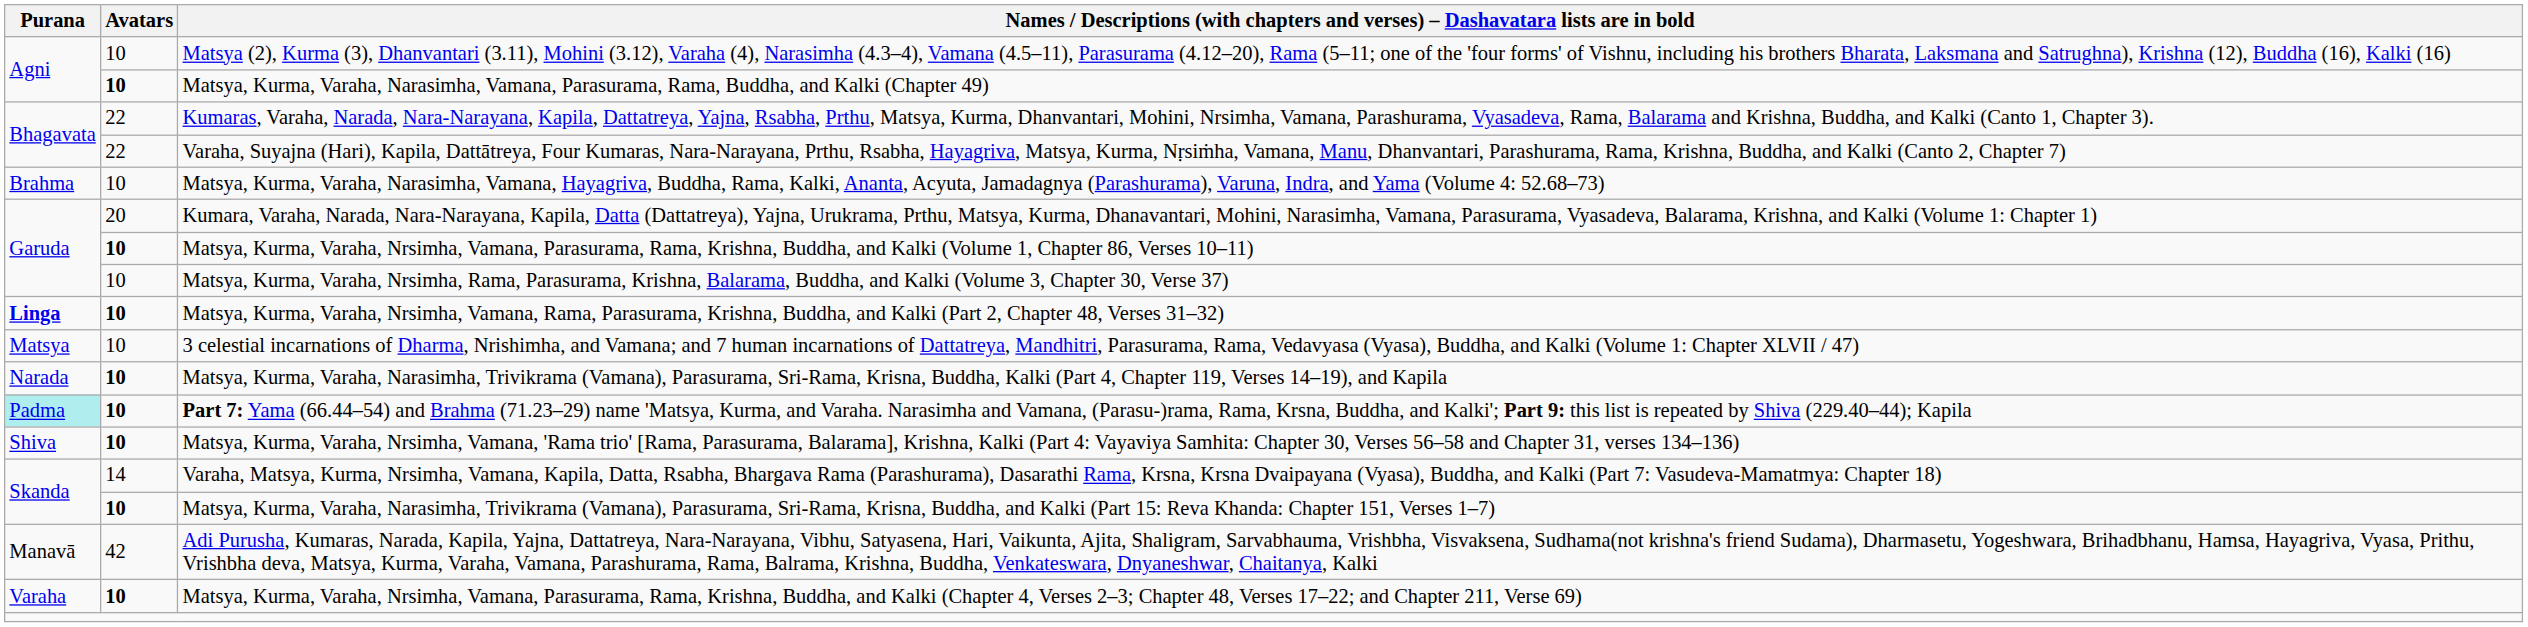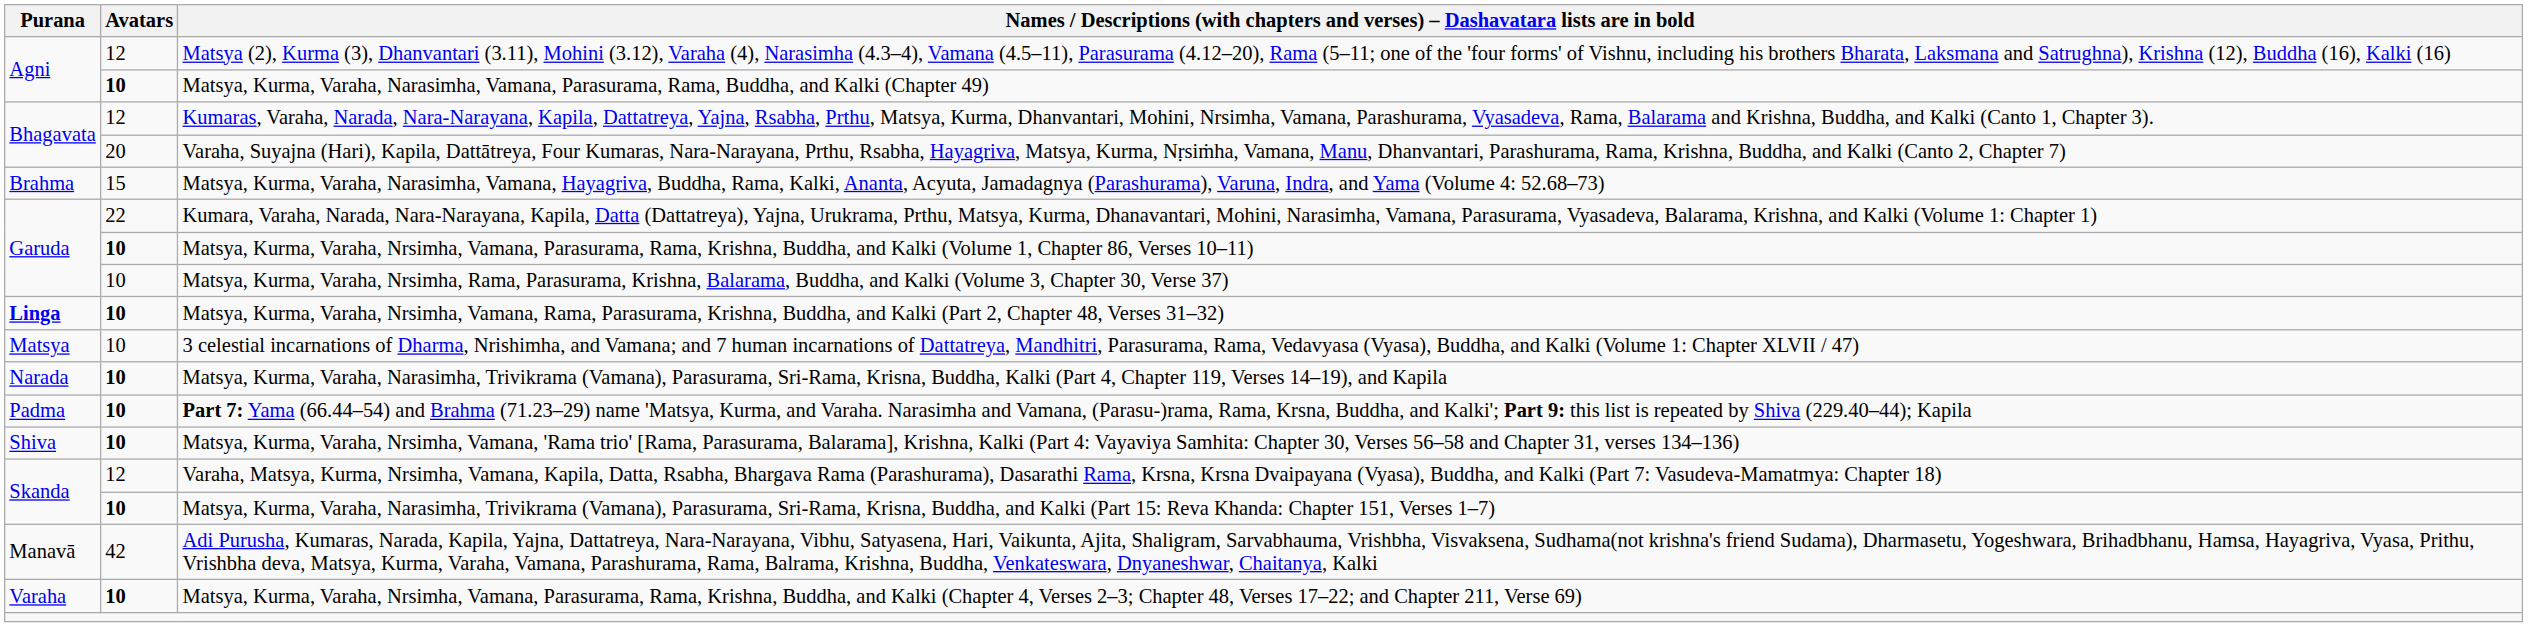(115, 53) 10 -> (115, 53) 12
(115, 118) 22 -> (115, 118) 12
(115, 150) 22 -> (115, 150) 20
(115, 183) 10 -> (115, 183) 15
(115, 215) 20 -> (115, 215) 22
(37, 410) paleturquoise background -> (37, 410) no background
(115, 475) 14 -> (115, 475) 12
